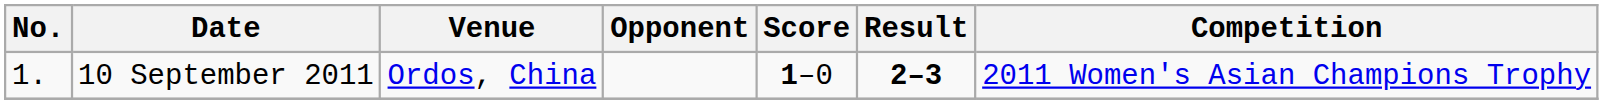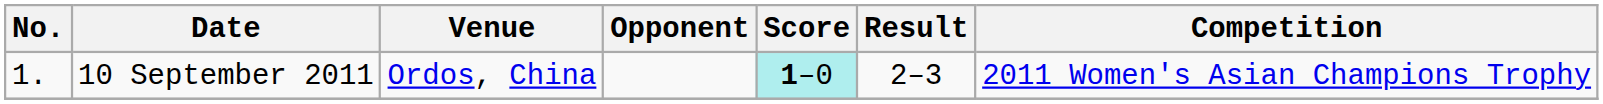(807, 76) no background -> (807, 76) paleturquoise background
(916, 76) bold -> (916, 76) normal
